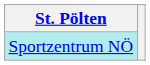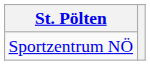(71, 45) paleturquoise background -> (71, 45) no background
